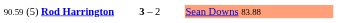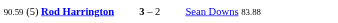(223, 11) lightsalmon background -> (223, 11) no background
